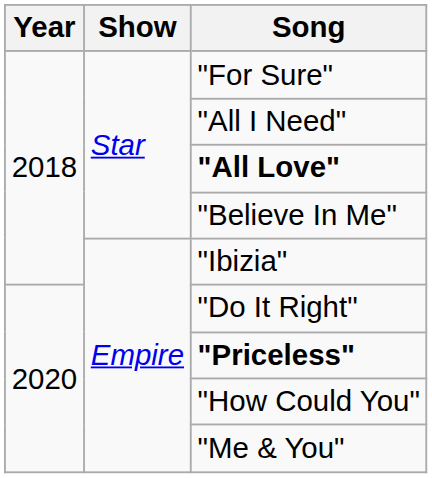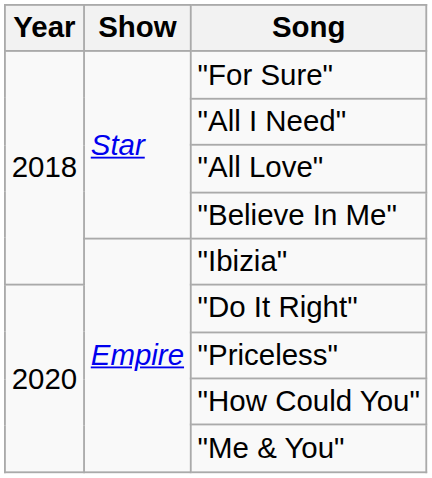(269, 167) bold -> (260, 167) normal
(276, 354) bold -> (268, 354) normal
